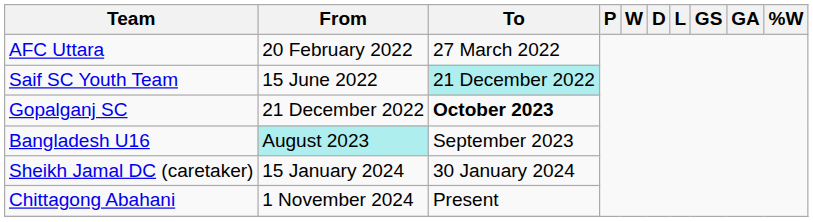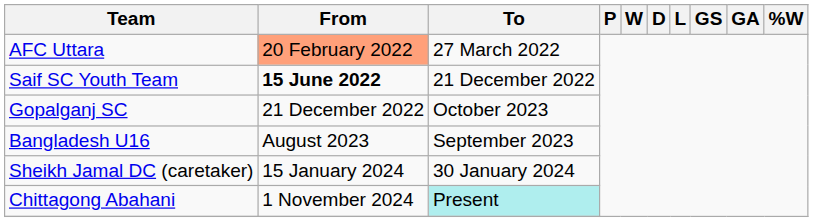(337, 49) no background -> (337, 49) lightsalmon background
(320, 79) normal -> (321, 79) bold
(514, 79) paleturquoise background -> (514, 79) no background
(493, 110) bold -> (491, 110) normal
(316, 140) paleturquoise background -> (316, 140) no background
(466, 200) no background -> (466, 200) paleturquoise background
